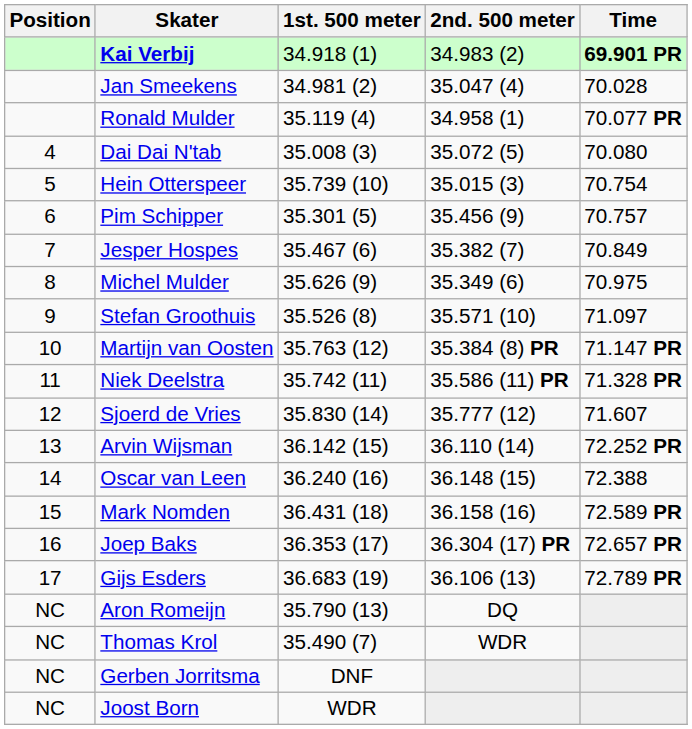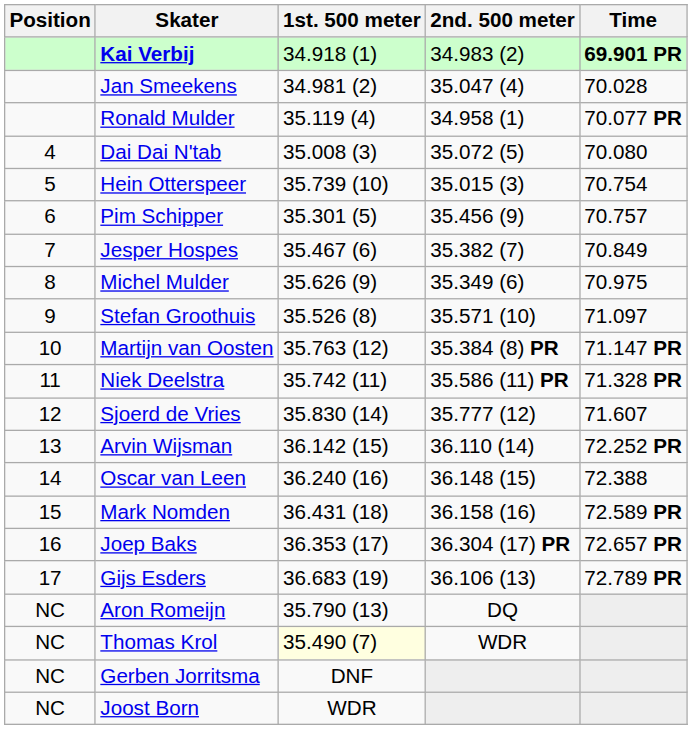(330, 642) no background -> (330, 642) lightyellow background
